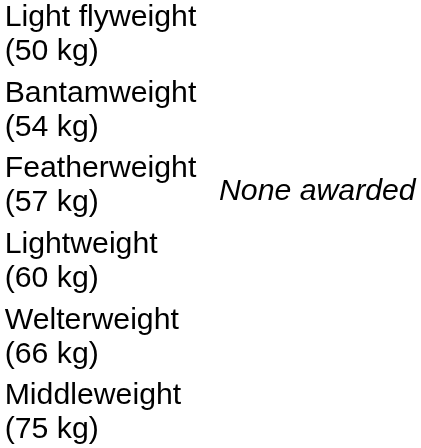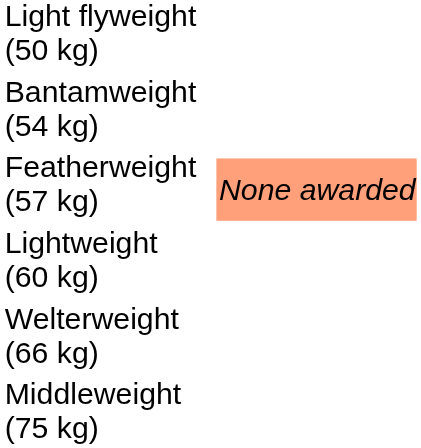(317, 189) no background -> (317, 189) lightsalmon background
